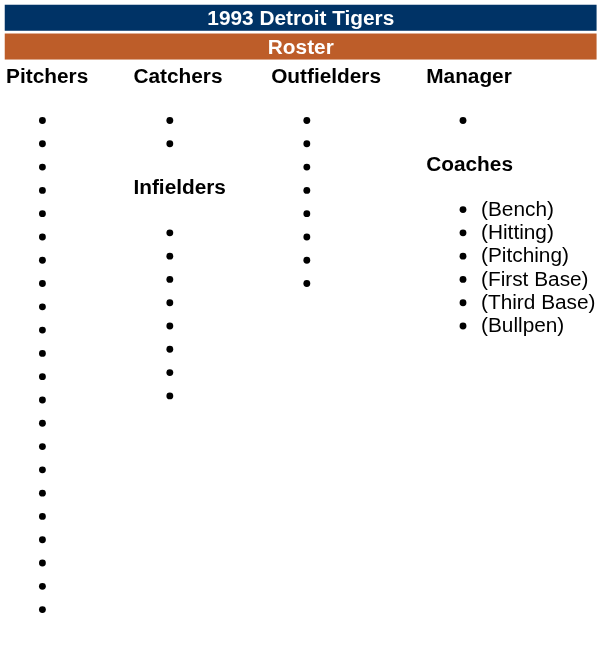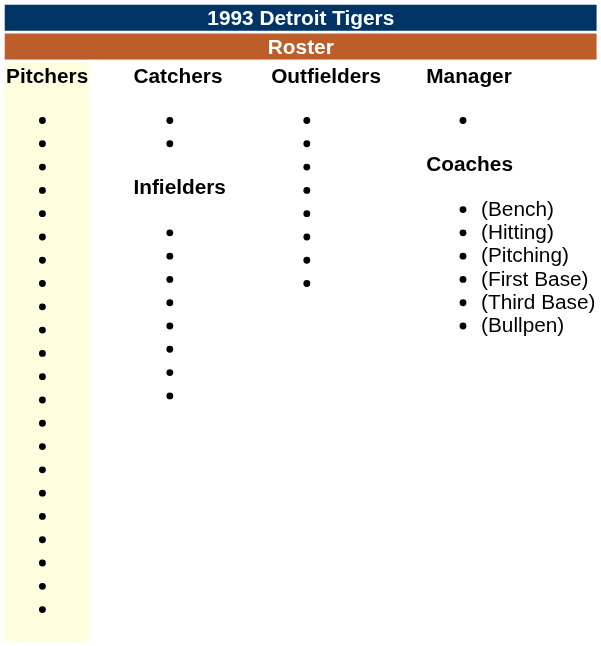(47, 342) no background -> (47, 342) lightyellow background
